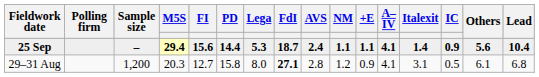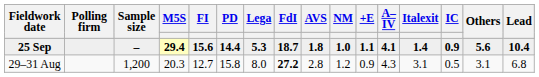(316, 46) 2.4 -> (316, 46) 1.8
(343, 46) 1.1 -> (343, 46) 1.0
(288, 63) 27.1 -> (288, 63) 27.2
(389, 63) 4.1 -> (389, 63) 4.3
(483, 63) 6.1 -> (483, 63) 3.1
